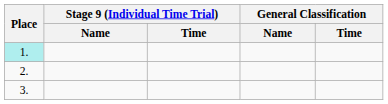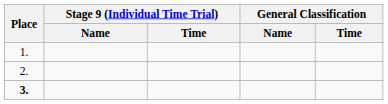(24, 52) paleturquoise background -> (24, 52) no background
(24, 90) normal -> (24, 90) bold
